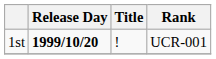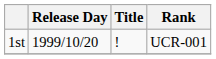(65, 41) bold -> (65, 41) normal
